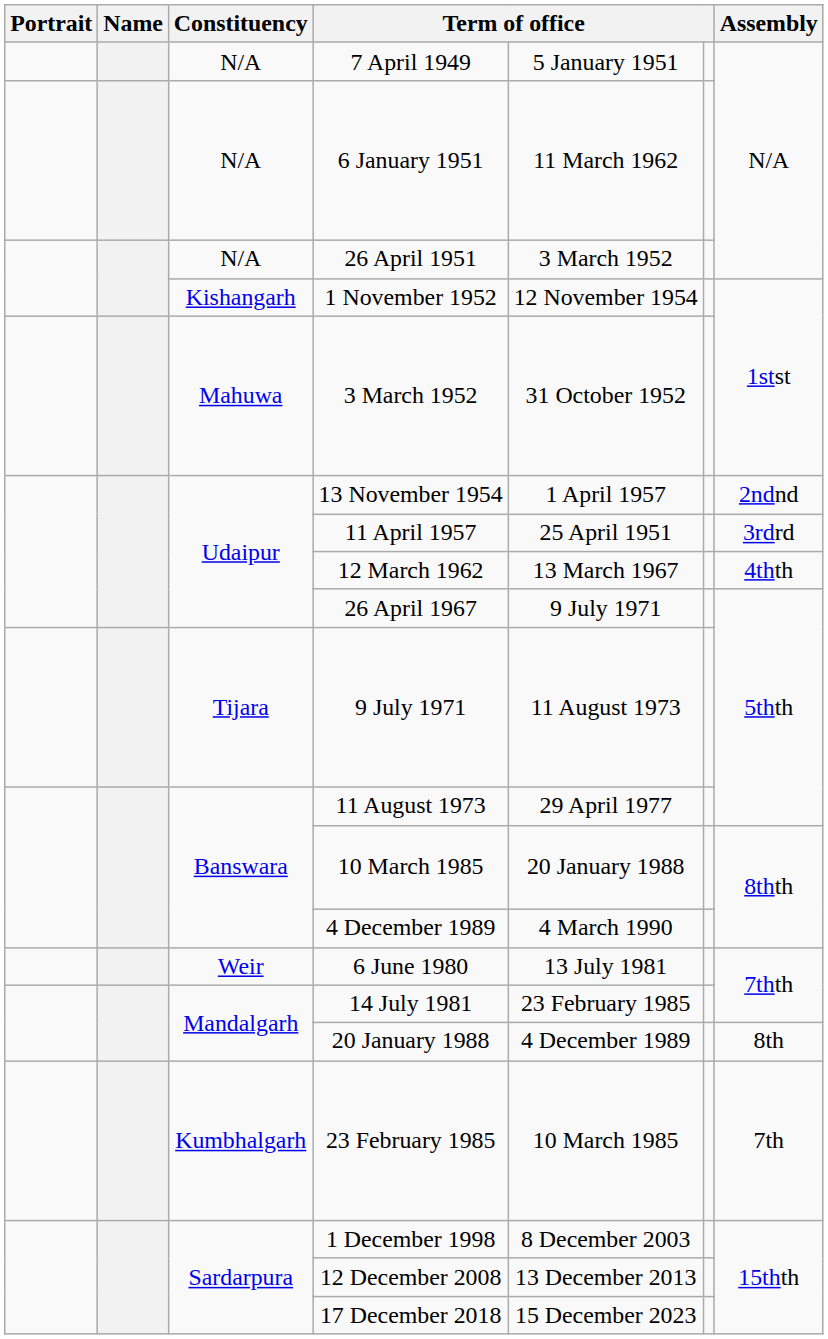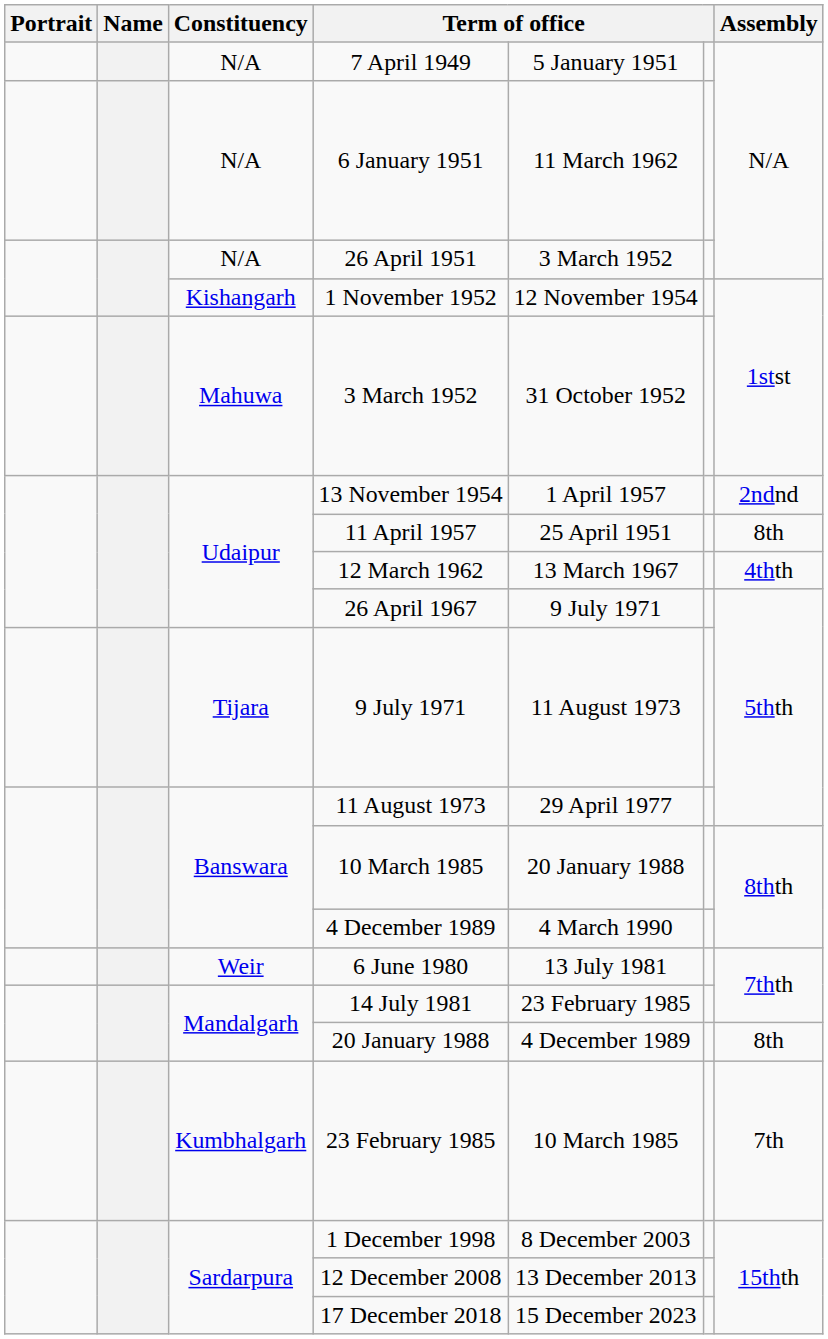(769, 532) 3rdrd -> (769, 532) 8th
